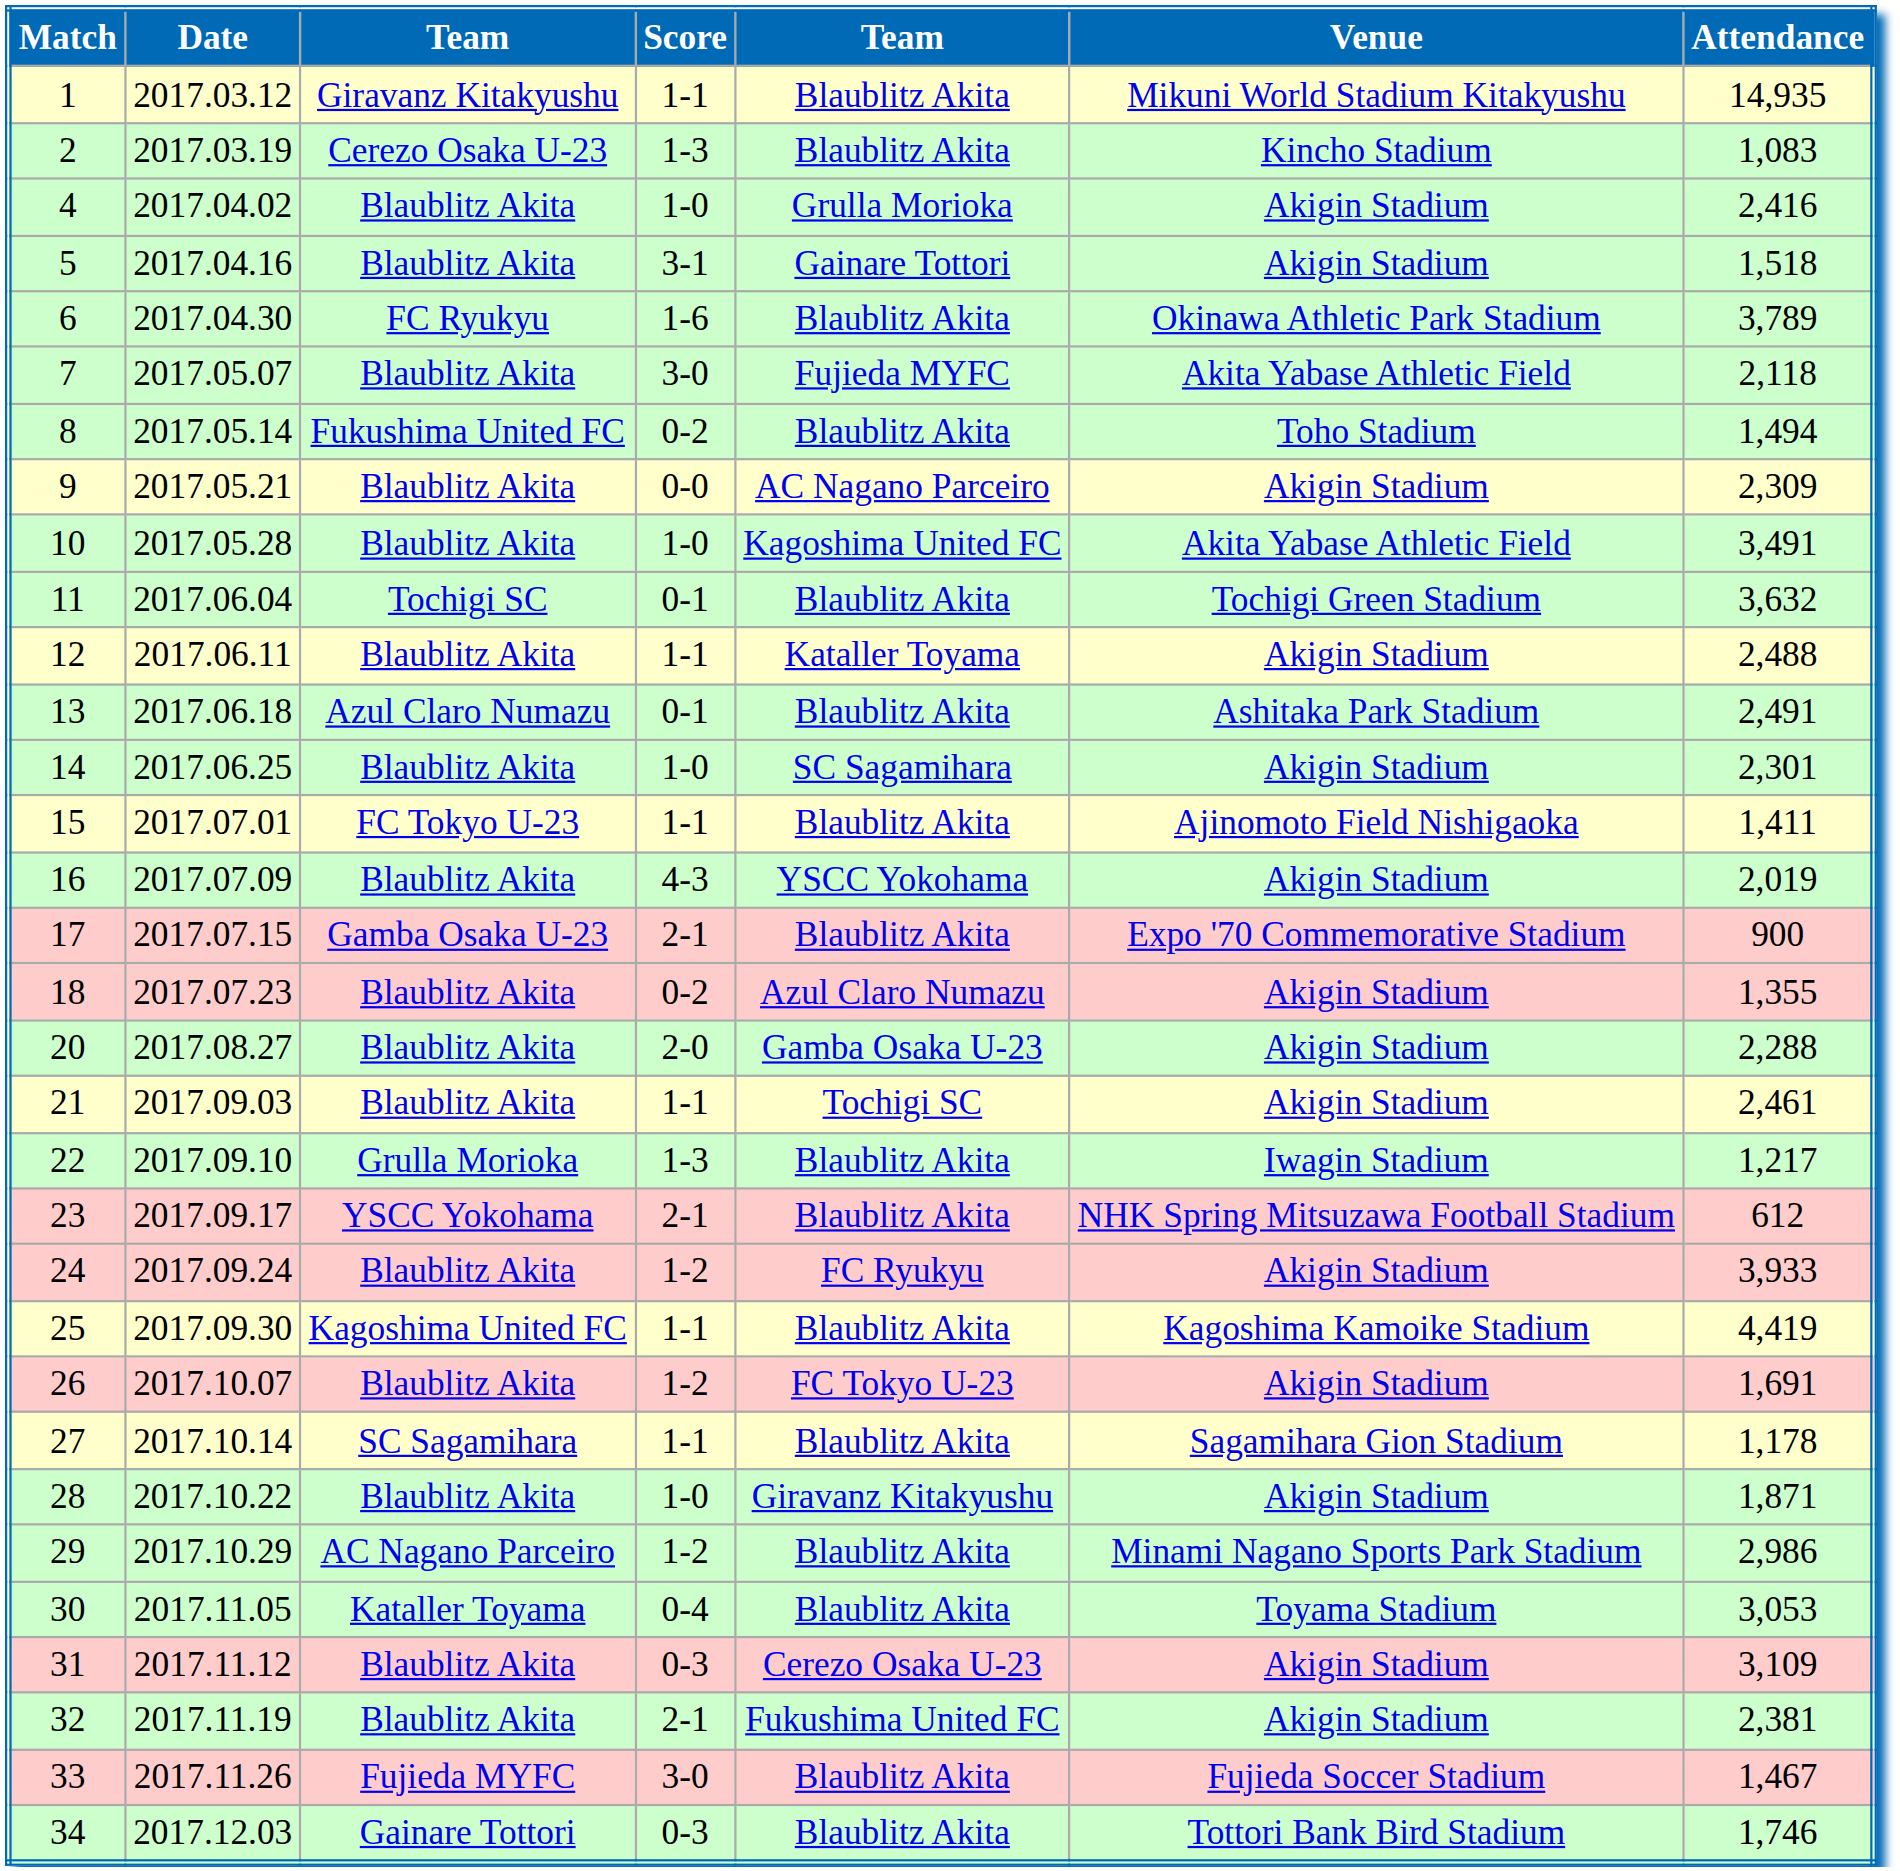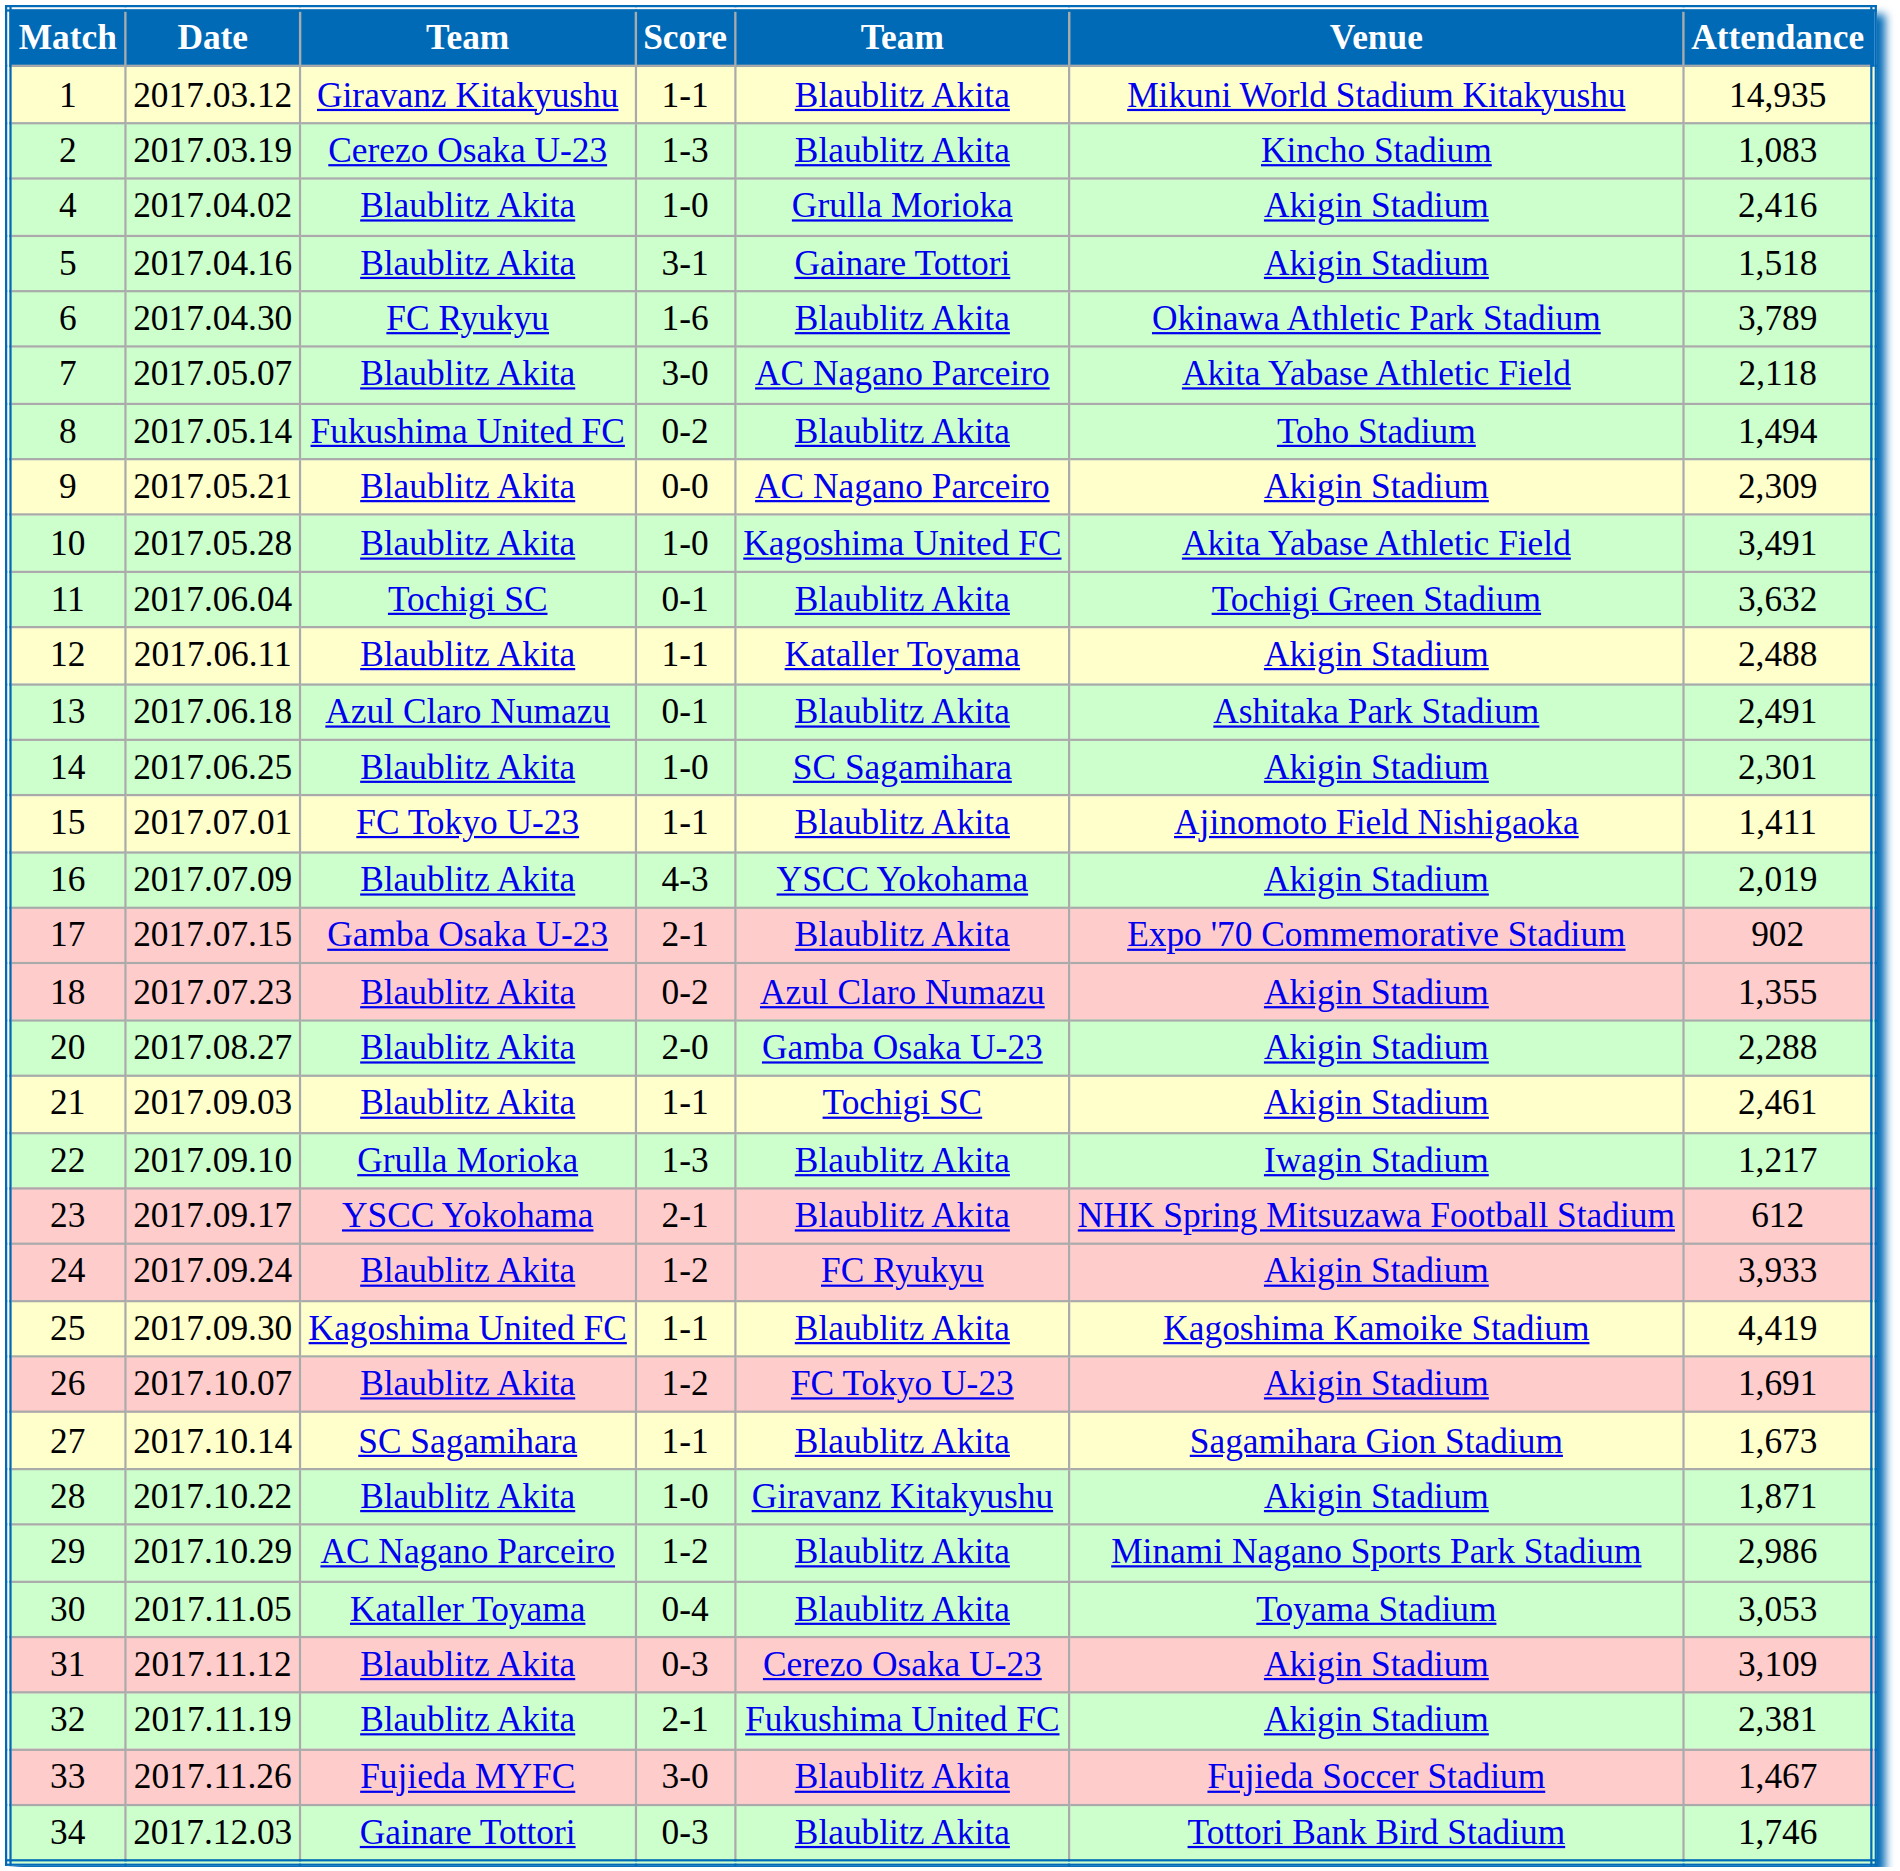(902, 374) Fujieda MYFC -> (902, 374) AC Nagano Parceiro
(1778, 935) 900 -> (1778, 935) 902
(1778, 1439) 1,178 -> (1778, 1439) 1,673
